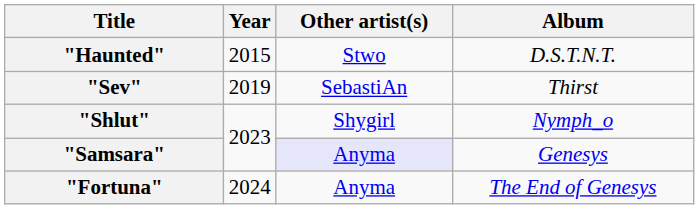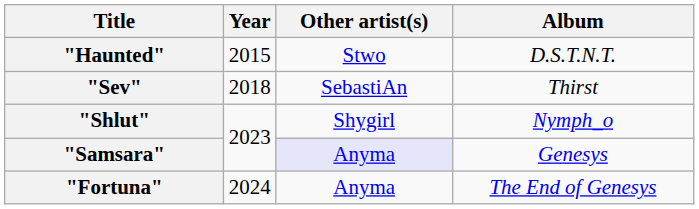(250, 87) 2019 -> (250, 87) 2018
